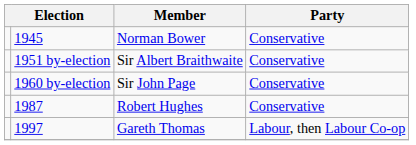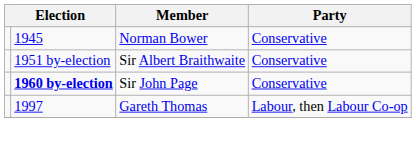(62, 83) normal -> (64, 83) bold
- row: (160, 106)
